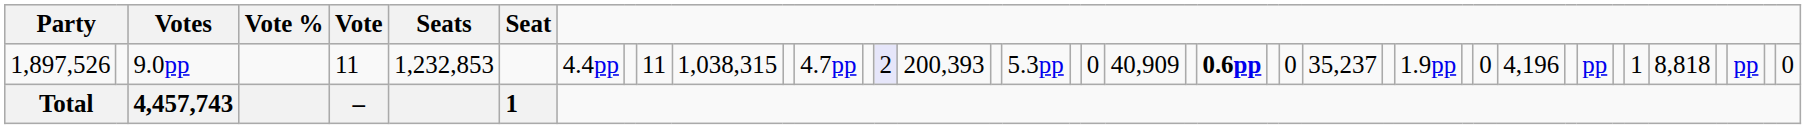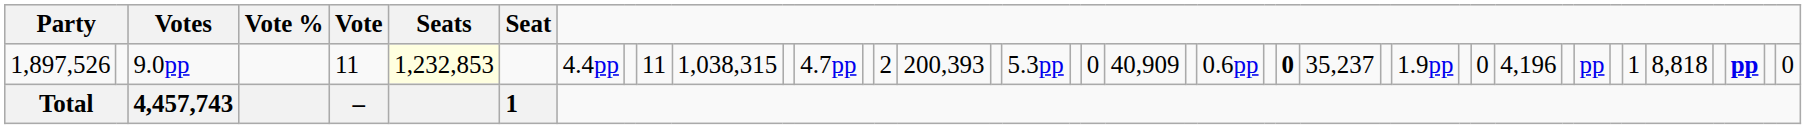(444, 63) no background -> (444, 63) lightyellow background
(886, 63) lavender background -> (886, 63) no background
(1232, 63) bold -> (1230, 63) normal
(1291, 63) normal -> (1288, 63) bold
(1746, 63) normal -> (1745, 63) bold
